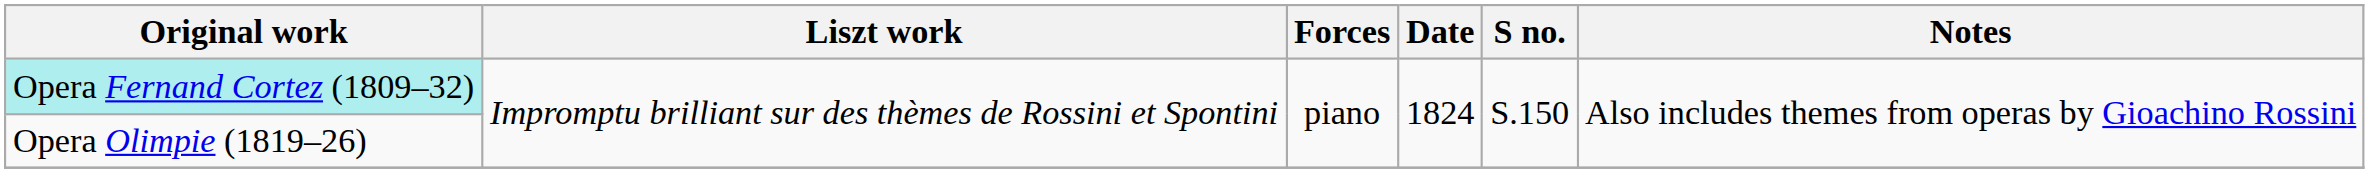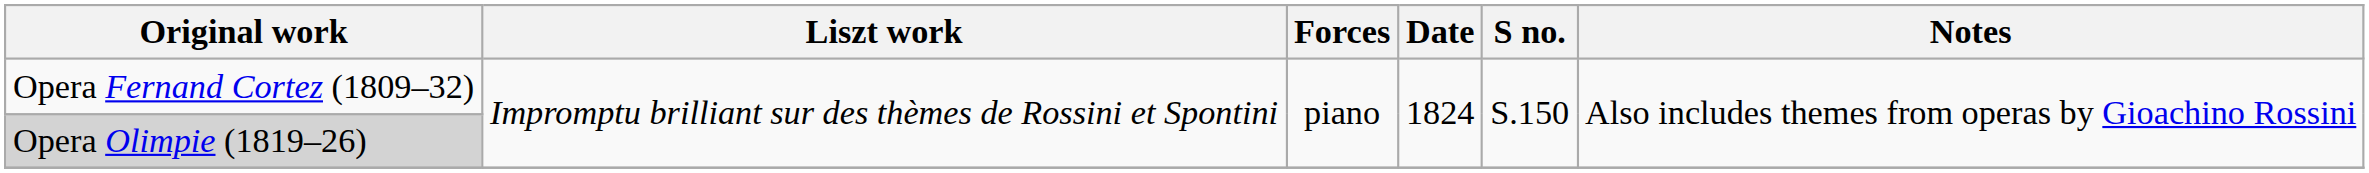(244, 85) paleturquoise background -> (244, 85) no background
(190, 140) no background -> (190, 140) lightgrey background
